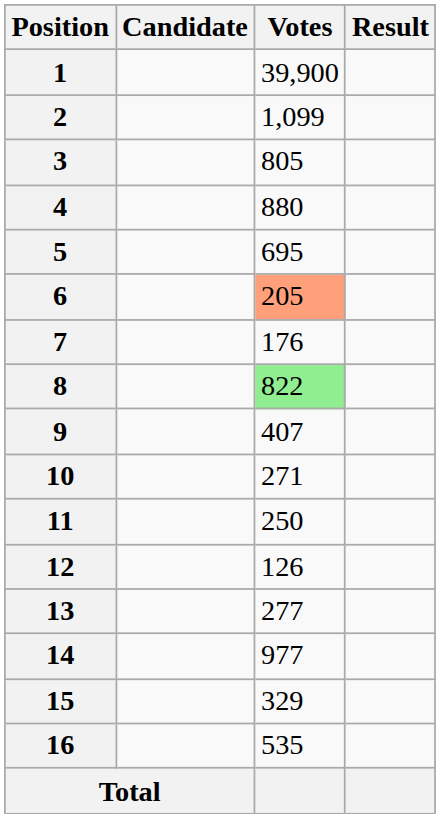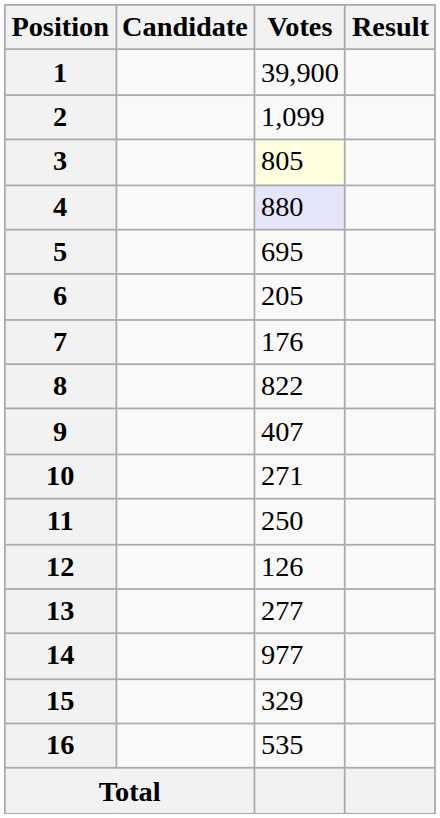(282, 161) no background -> (282, 161) lightyellow background
(282, 206) no background -> (282, 206) lavender background
(282, 296) lightsalmon background -> (282, 296) no background
(282, 386) lightgreen background -> (282, 386) no background
